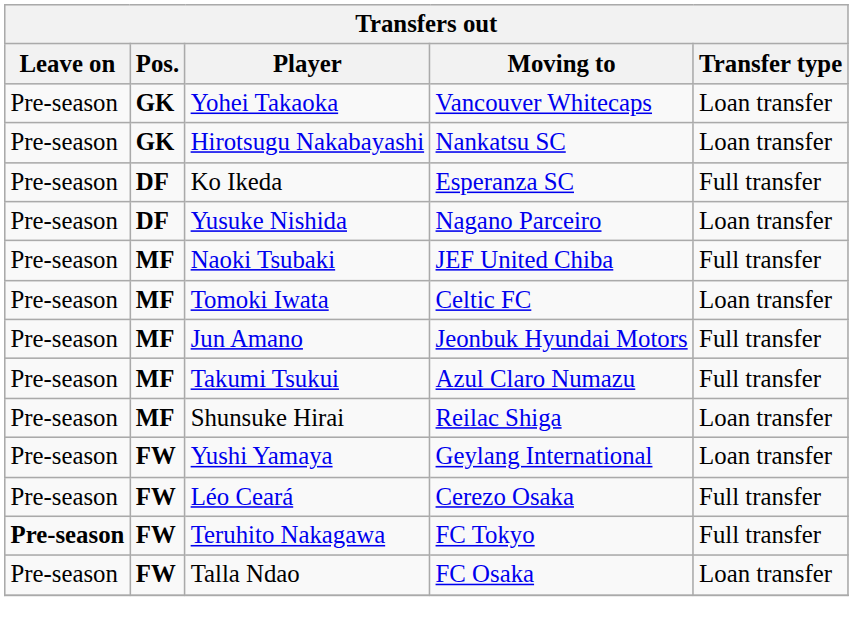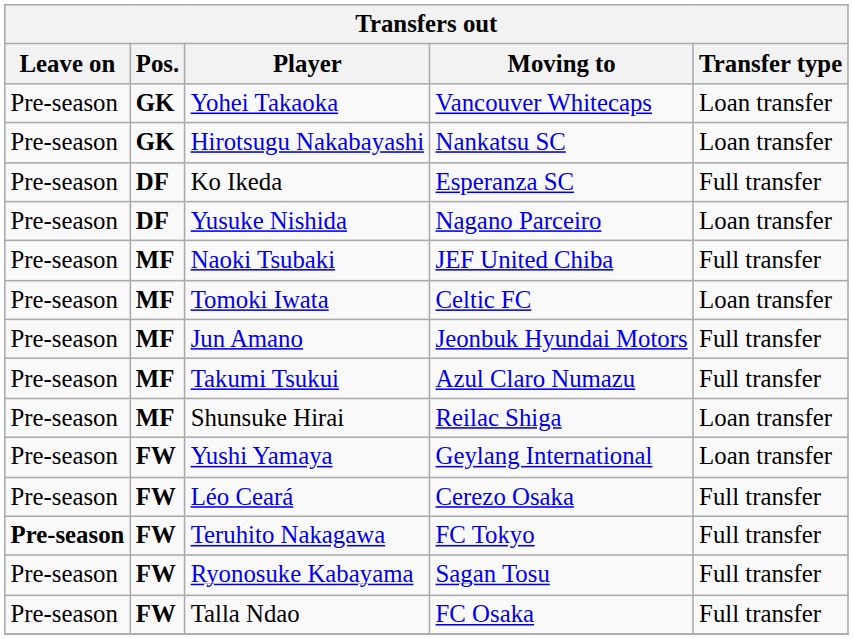+ row: (302, 574)
(766, 574) Loan transfer -> (760, 614) Full transfer
